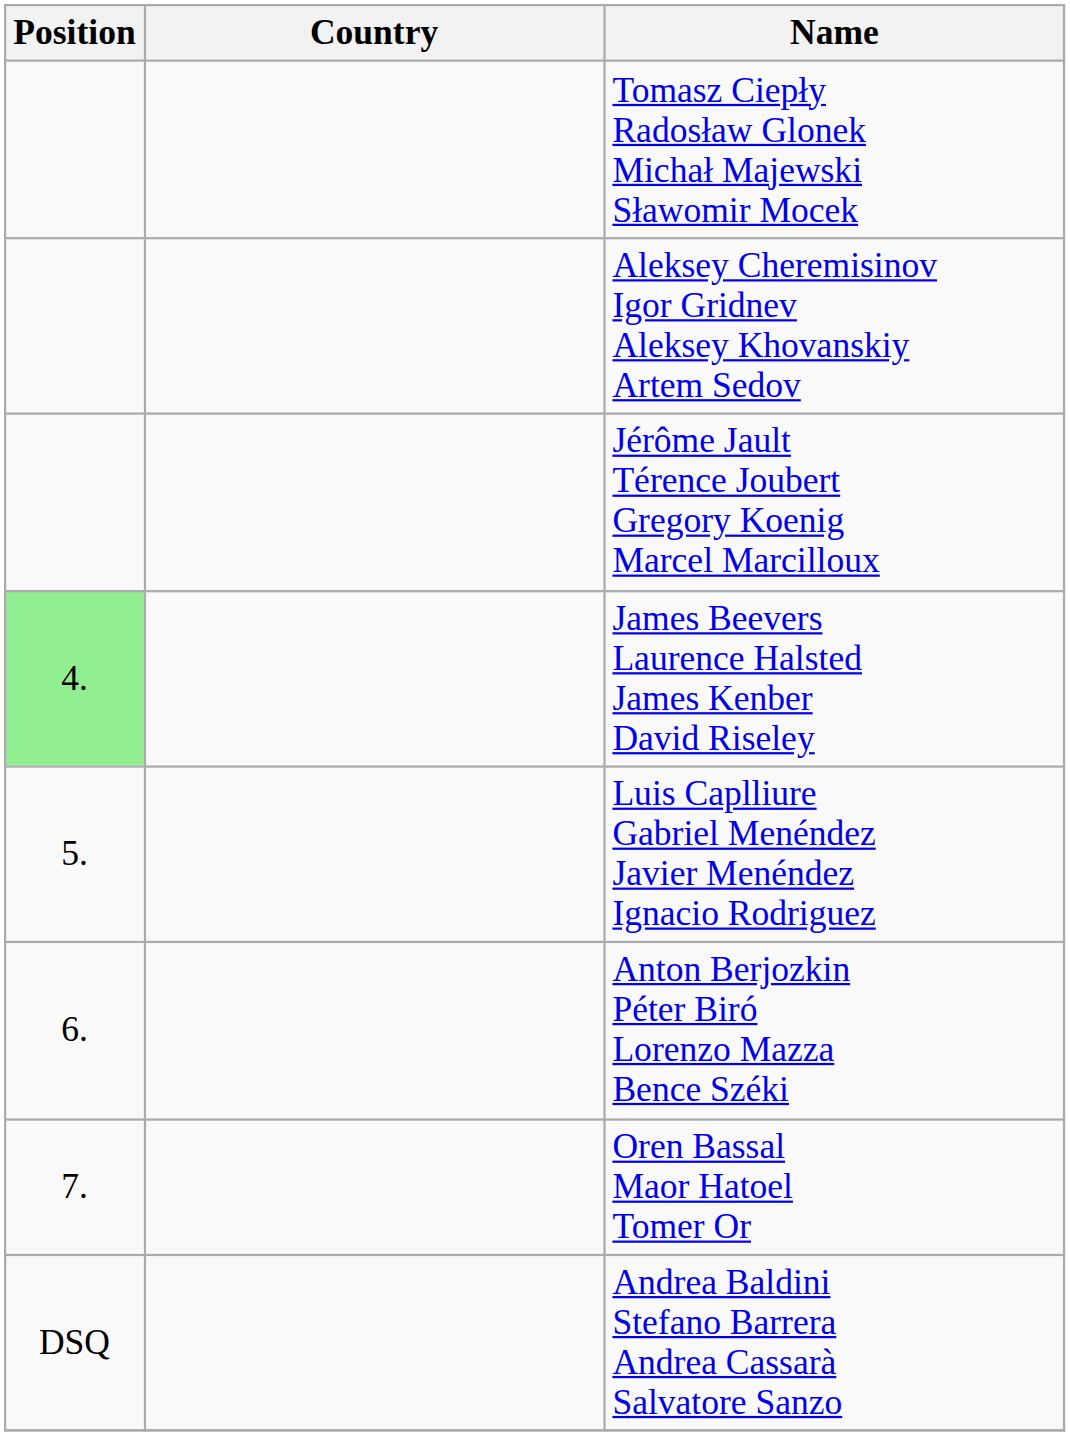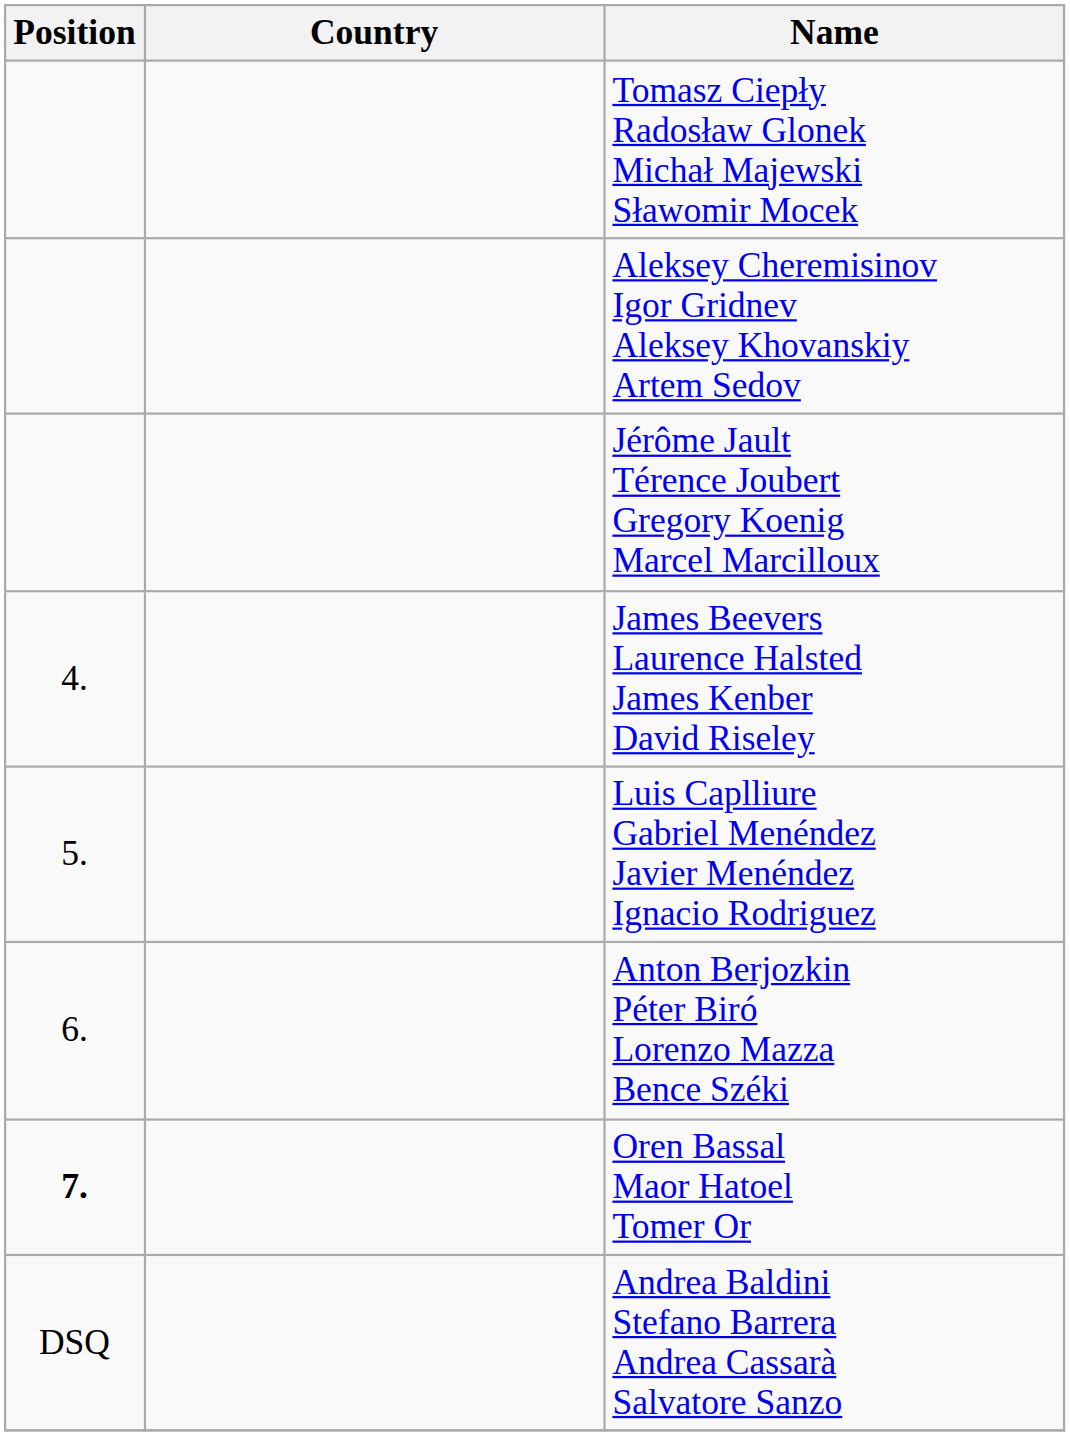(74, 677) lightgreen background -> (74, 677) no background
(74, 1186) normal -> (74, 1186) bold
